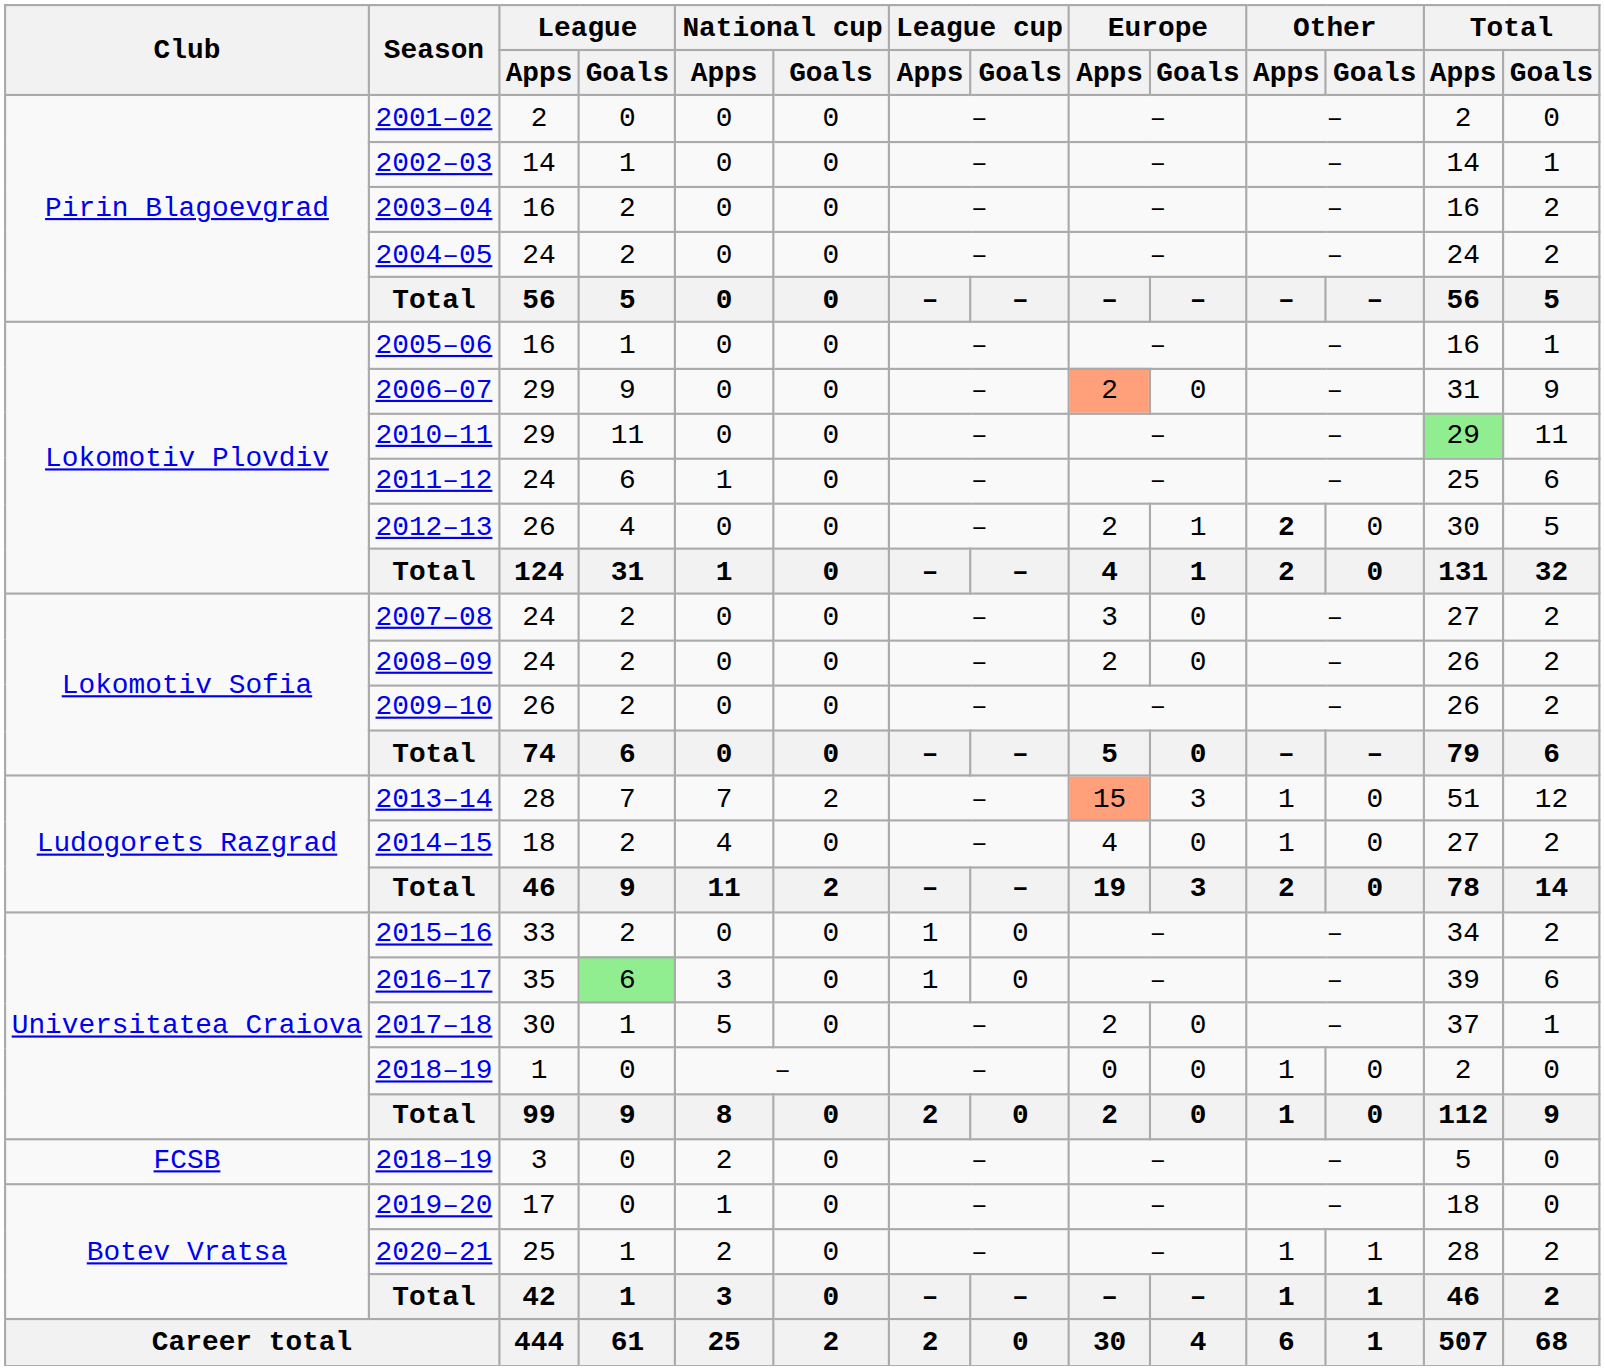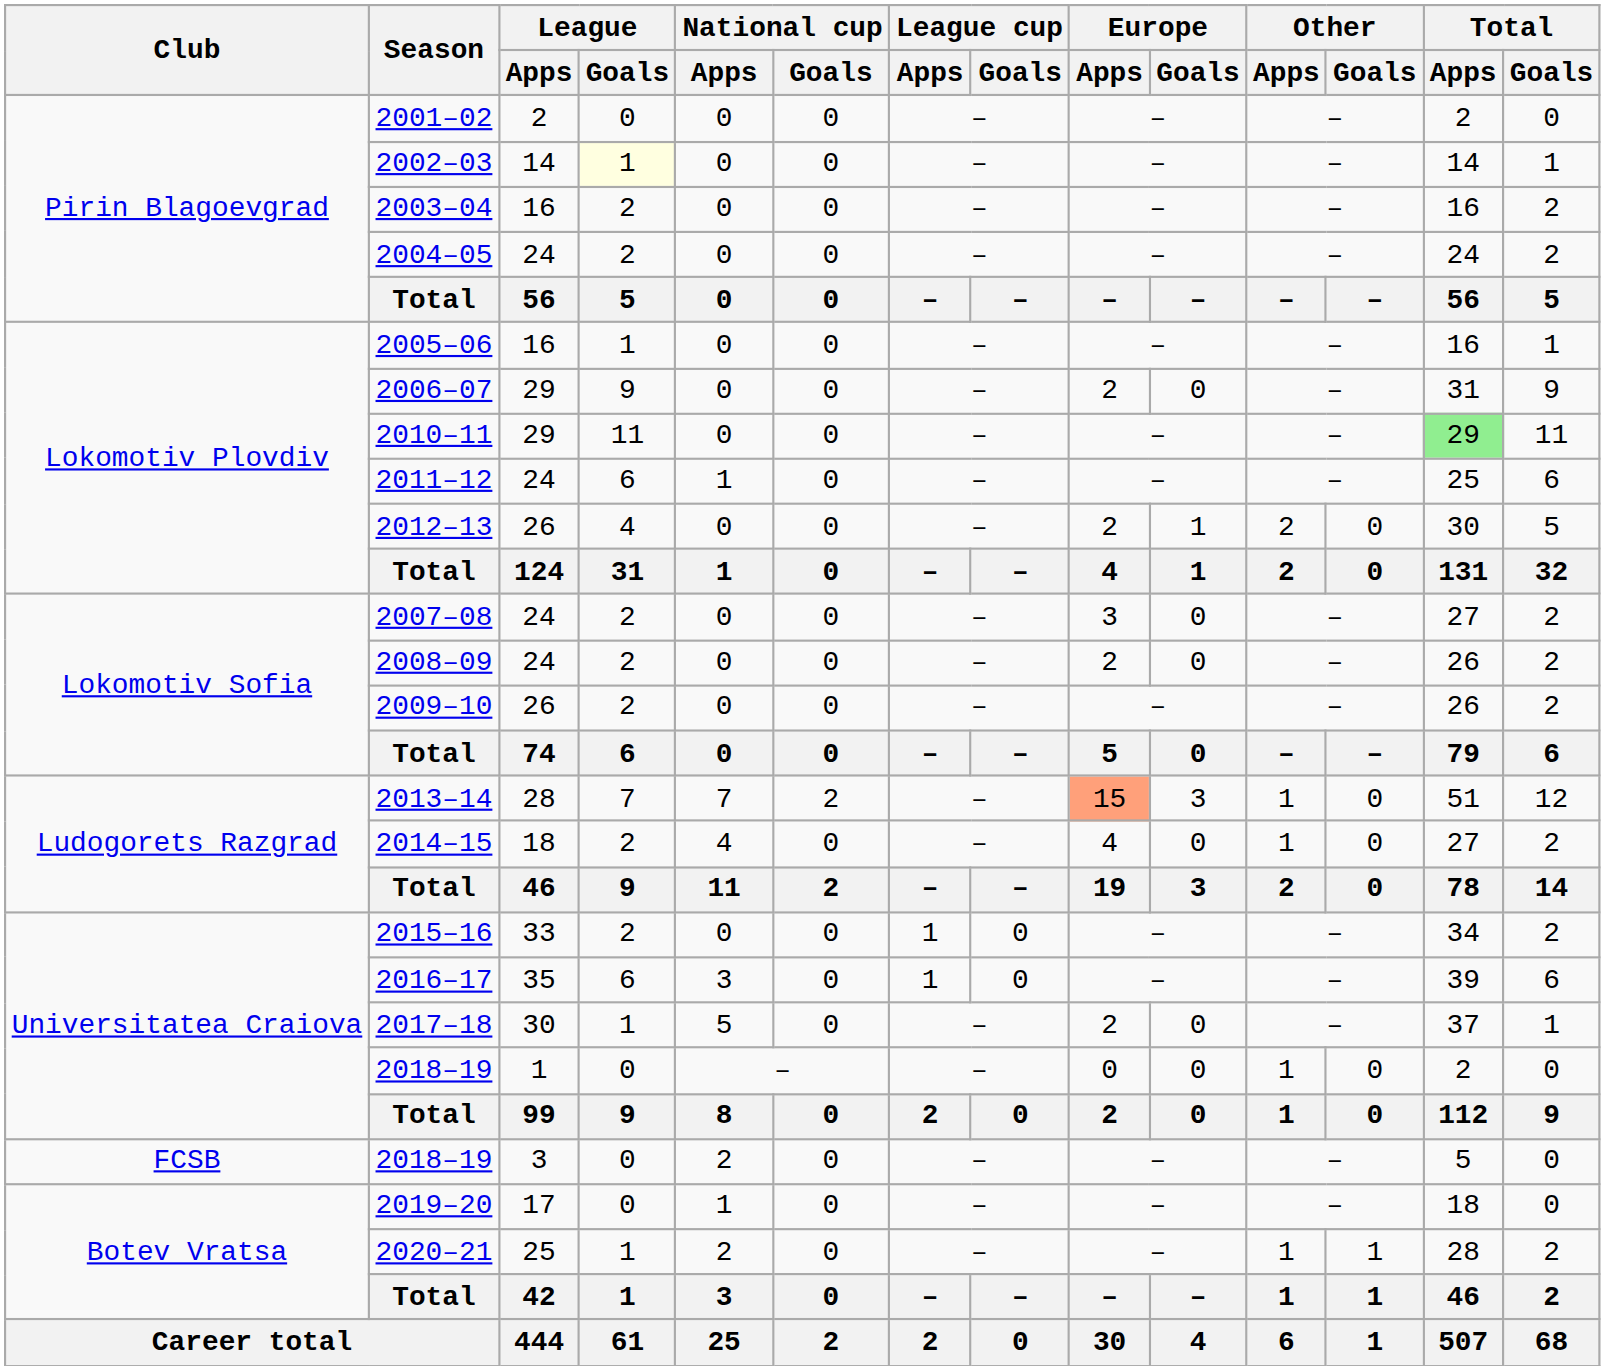(627, 164) no background -> (627, 164) lightyellow background
(1110, 390) lightsalmon background -> (1110, 390) no background
(1286, 526) bold -> (1286, 526) normal
(627, 980) lightgreen background -> (627, 980) no background
